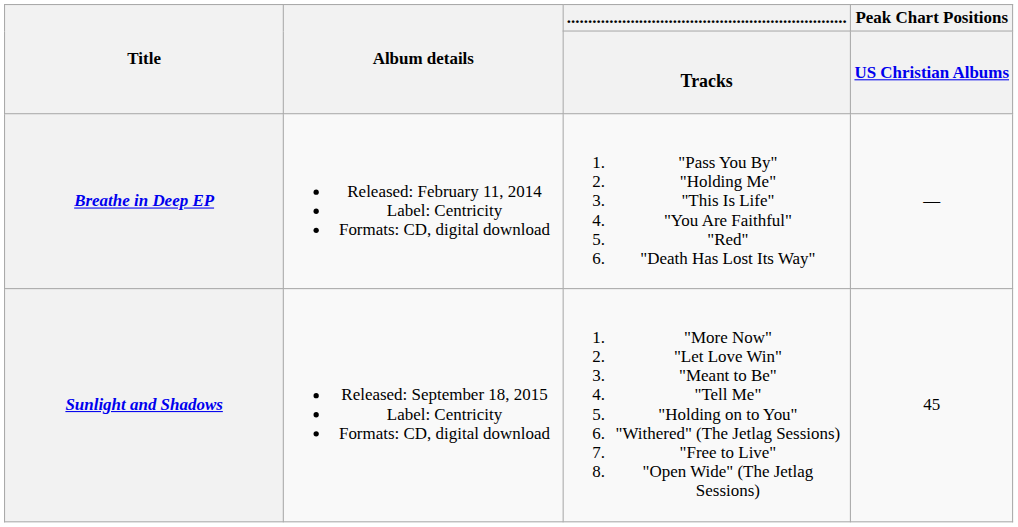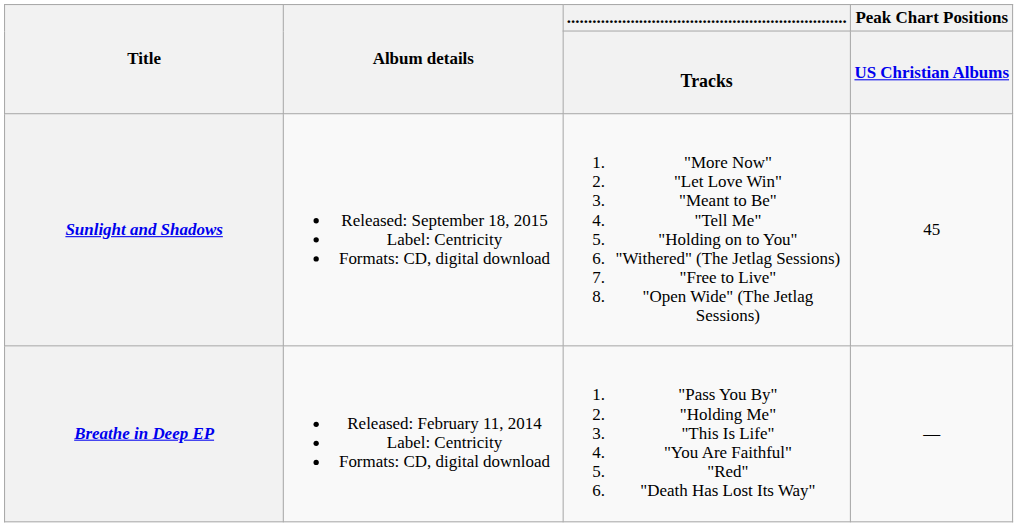rows swapped: (144, 201) <-> (144, 405)
